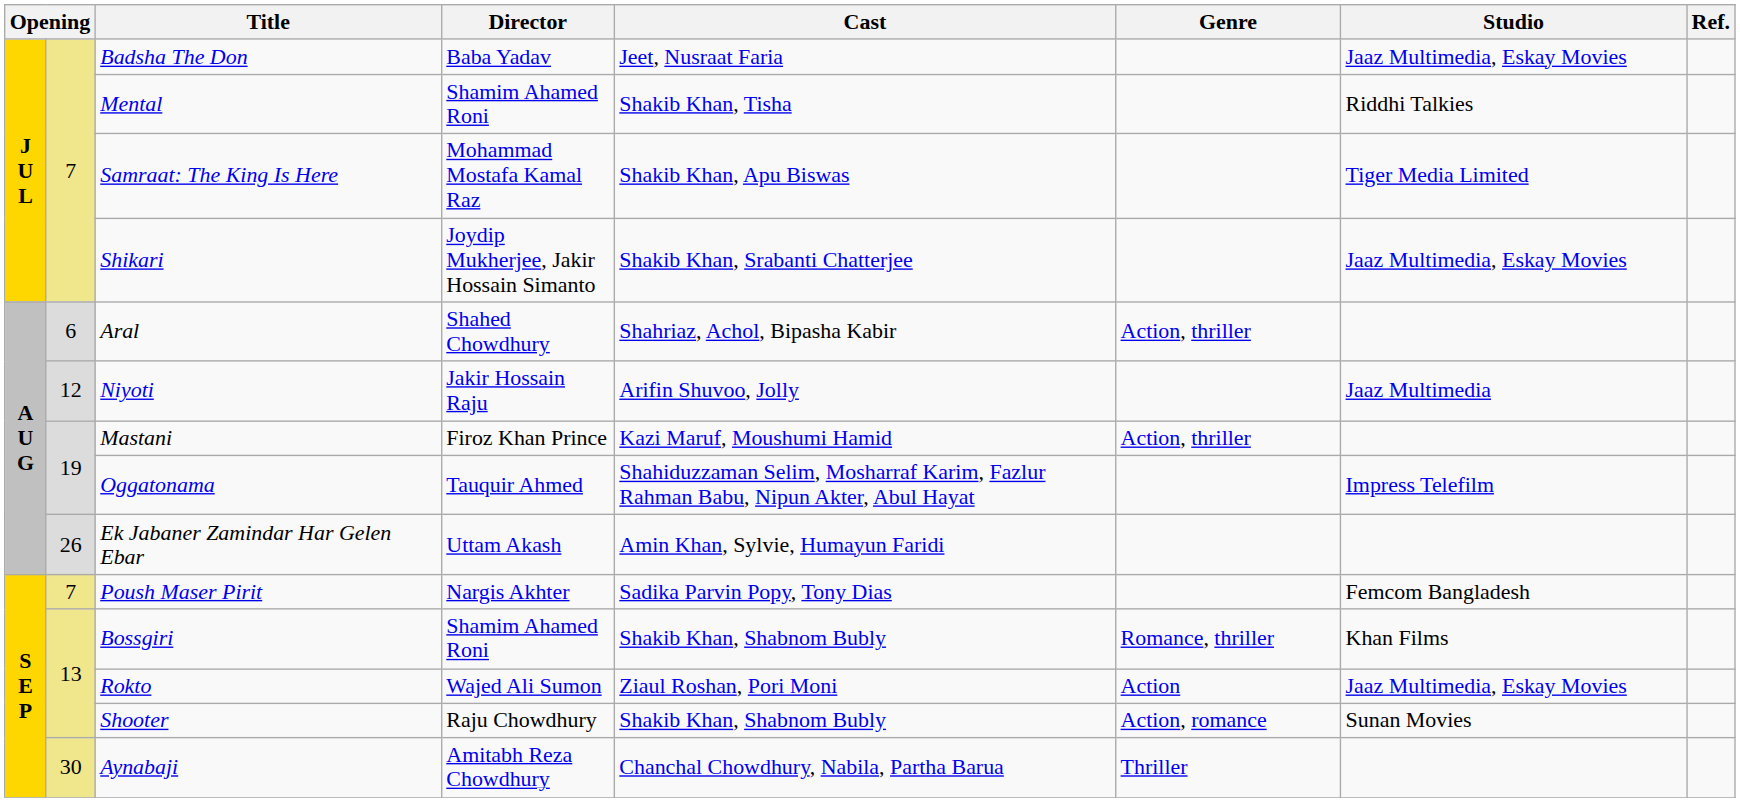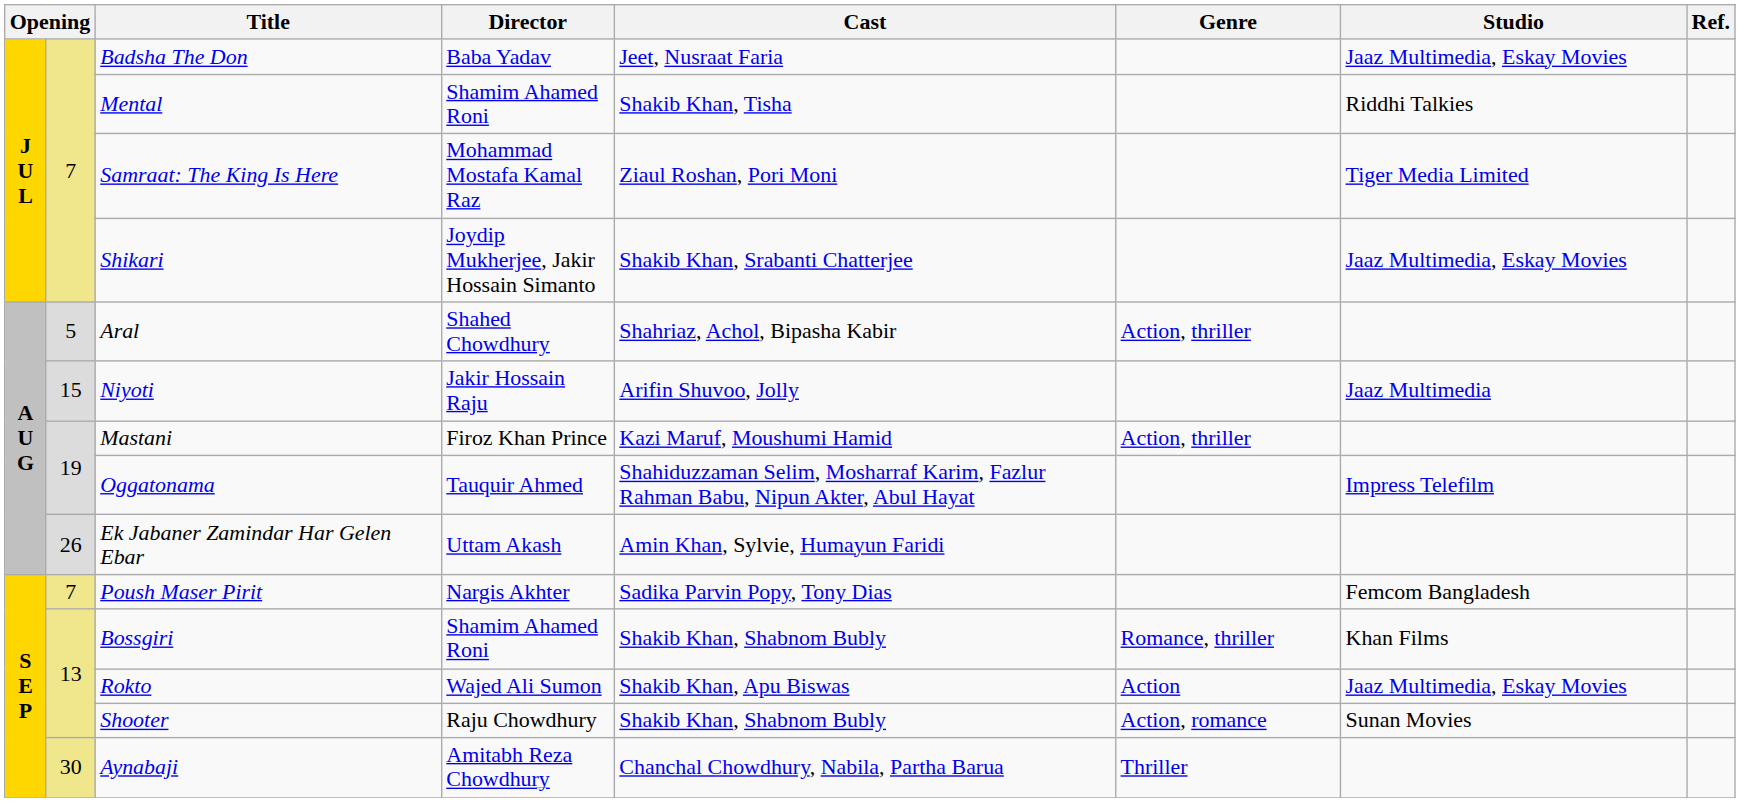(734, 175) Shakib Khan, Apu Biswas -> (728, 175) Ziaul Roshan, Pori Moni
(71, 331) 6 -> (71, 331) 5
(71, 390) 12 -> (71, 390) 15
(728, 685) Ziaul Roshan, Pori Moni -> (734, 685) Shakib Khan, Apu Biswas
